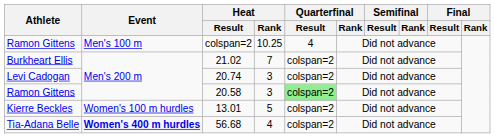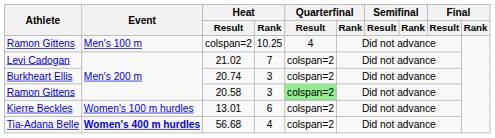(40, 60) Burkheart Ellis -> (38, 60) Levi Cadogan
(38, 77) Levi Cadogan -> (40, 77) Burkheart Ellis
(269, 109) 5 -> (269, 109) 6
